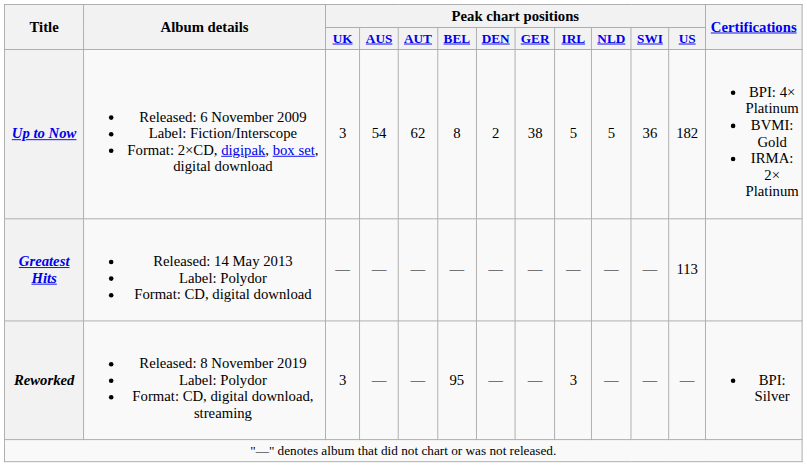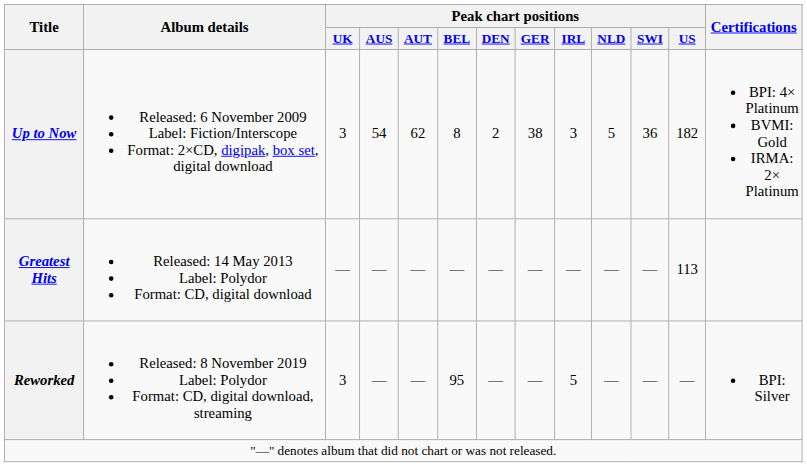(573, 134) 5 -> (573, 134) 3
(573, 380) 3 -> (573, 380) 5
